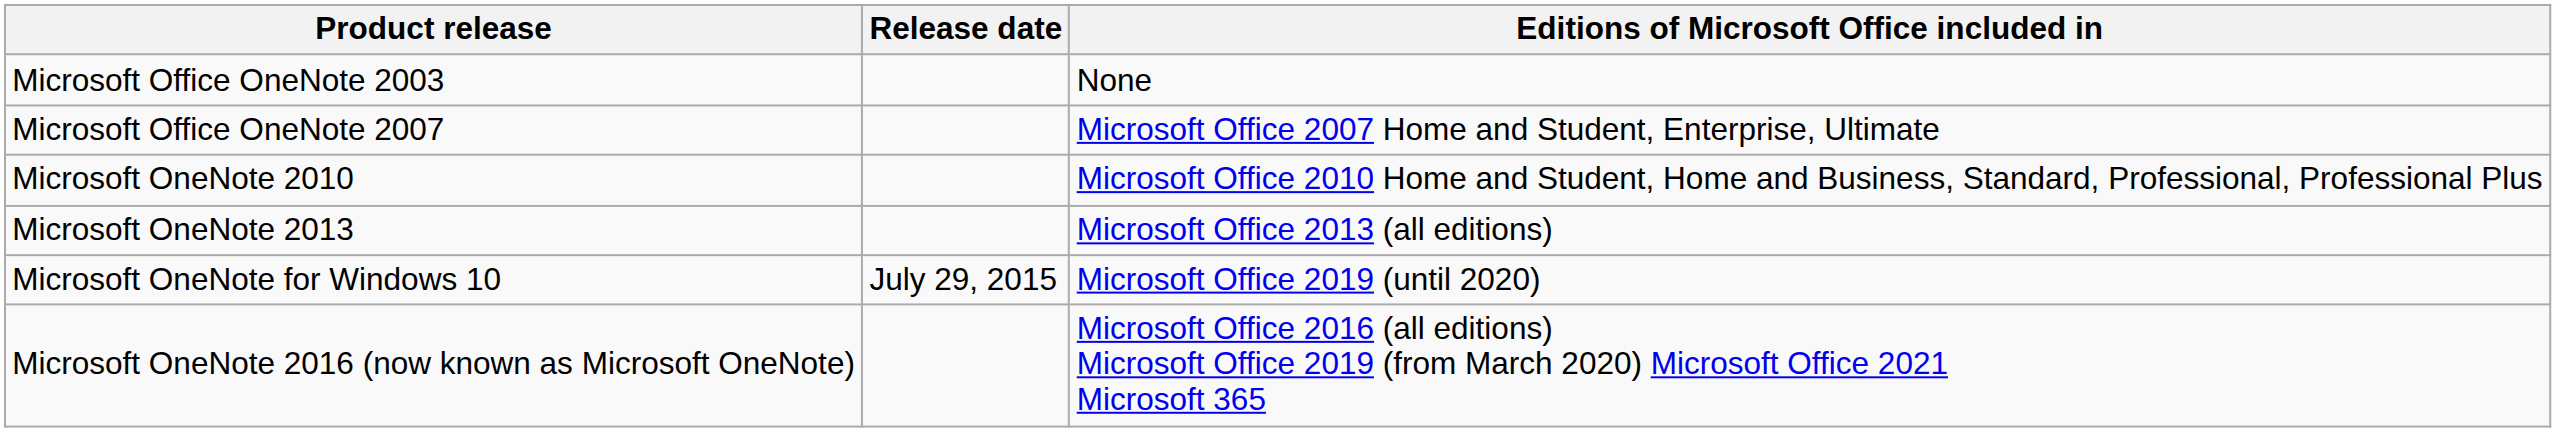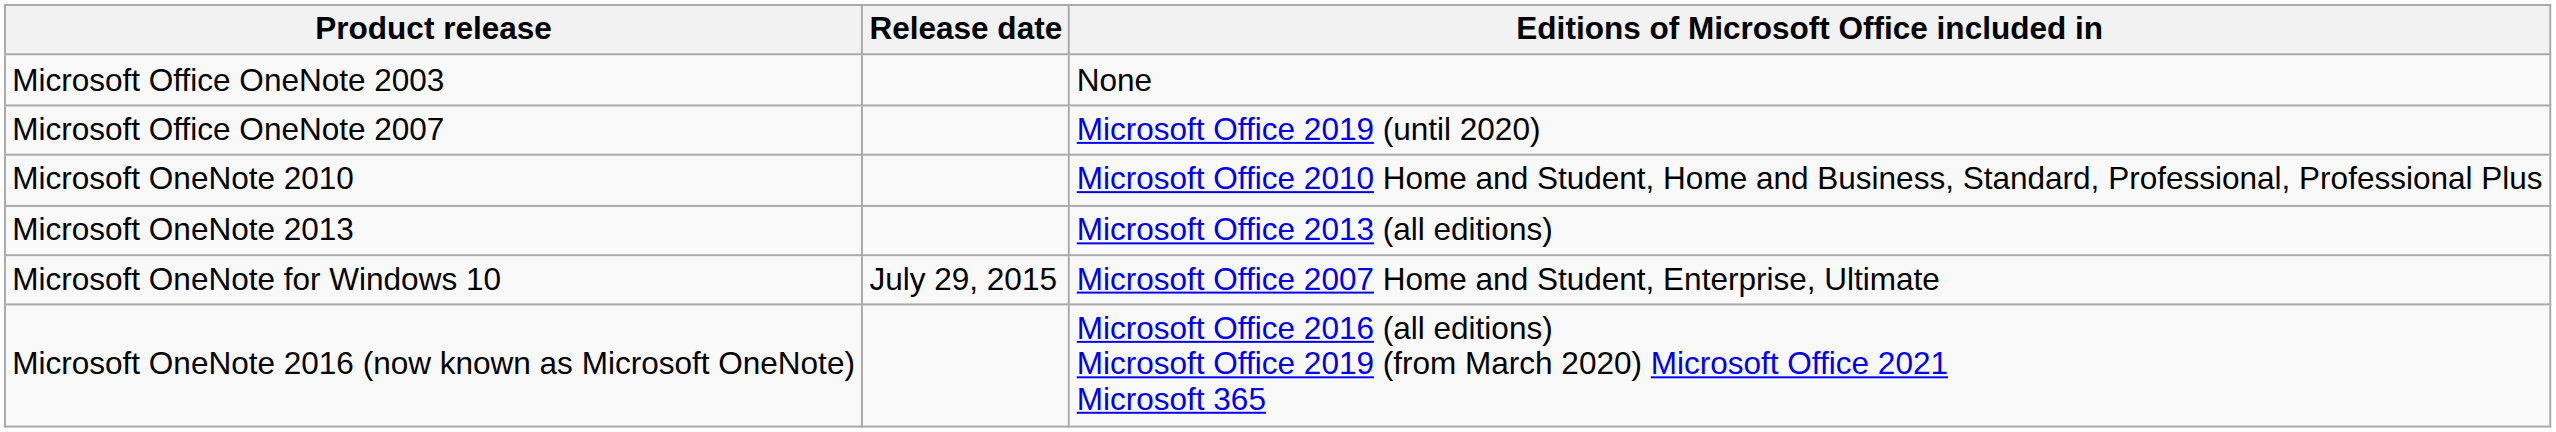(1508, 129) Microsoft Office 2007 Home and Student, Enterprise, Ultimate -> (1309, 129) Microsoft Office 2019 (until 2020)
(1309, 279) Microsoft Office 2019 (until 2020) -> (1508, 279) Microsoft Office 2007 Home and Student, Enterprise, Ultimate
